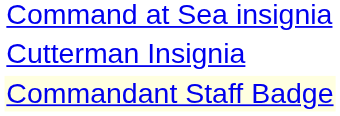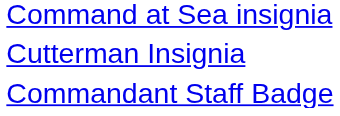(170, 93) lightyellow background -> (170, 93) no background
